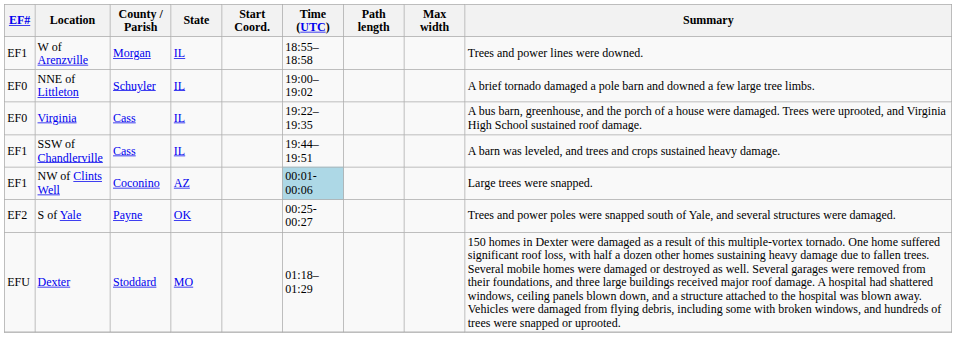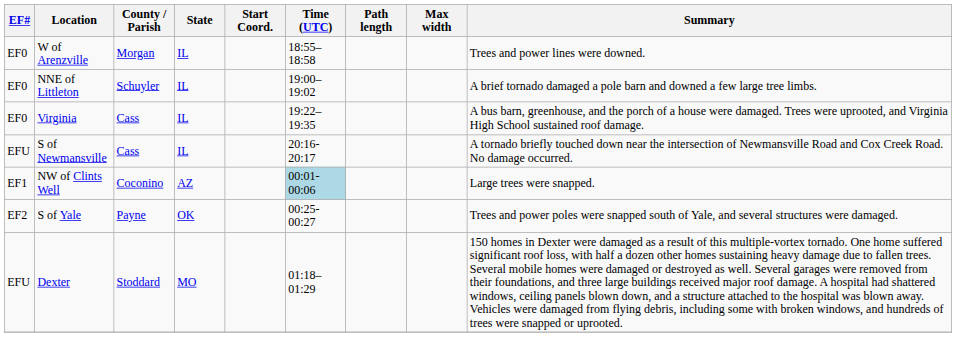(17, 53) EF1 -> (17, 53) EF0
- row: (70, 150)
+ row: (72, 150)
